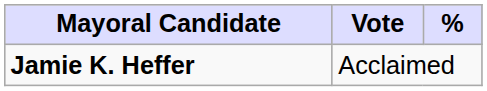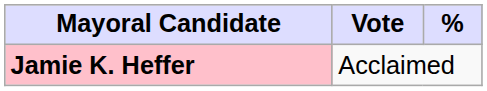(103, 64) no background -> (103, 64) pink background
